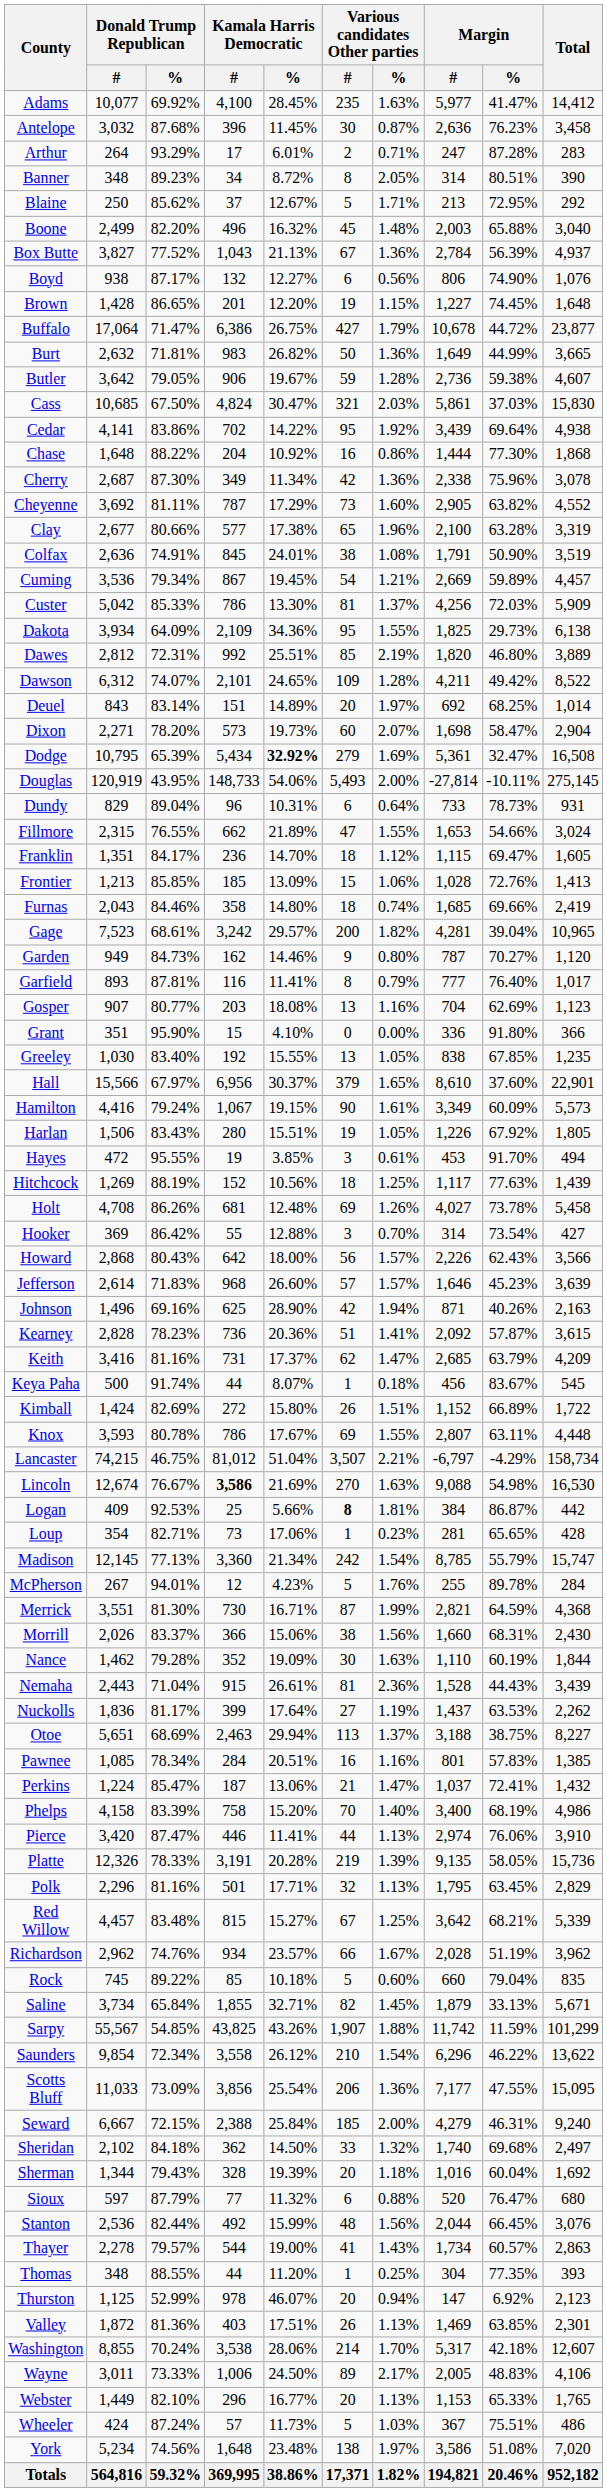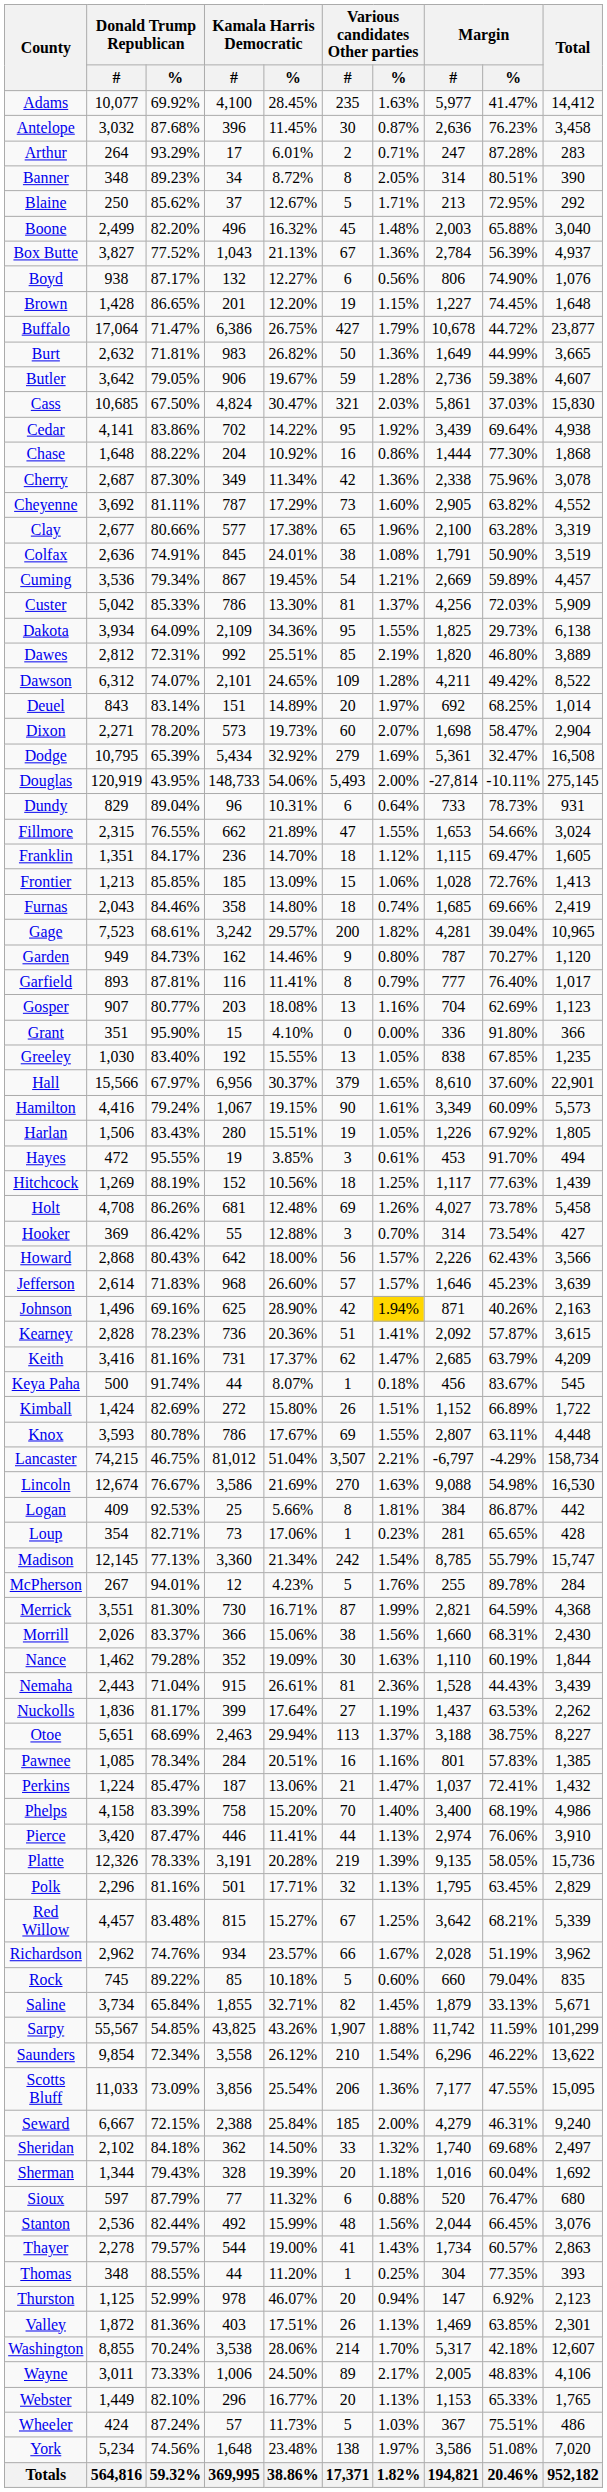(293, 756) bold -> (293, 756) normal
(398, 1308) no background -> (398, 1308) gold background
(234, 1484) bold -> (234, 1484) normal
(348, 1509) bold -> (348, 1509) normal
